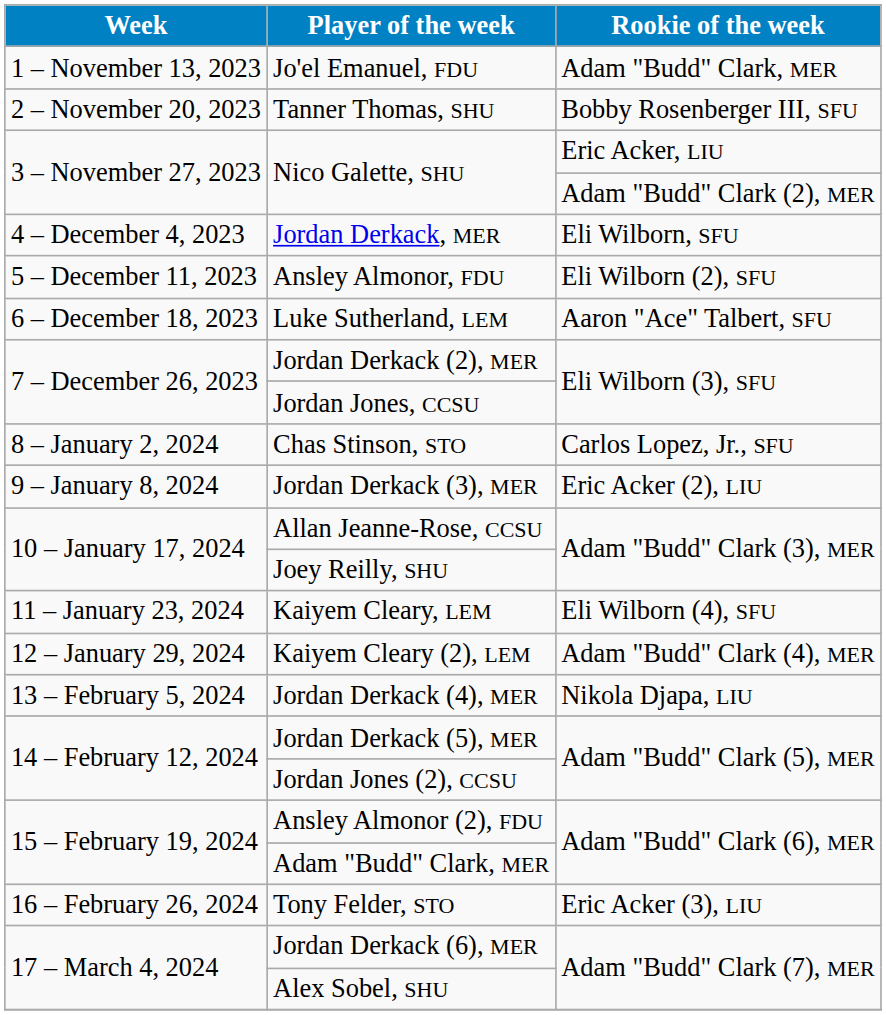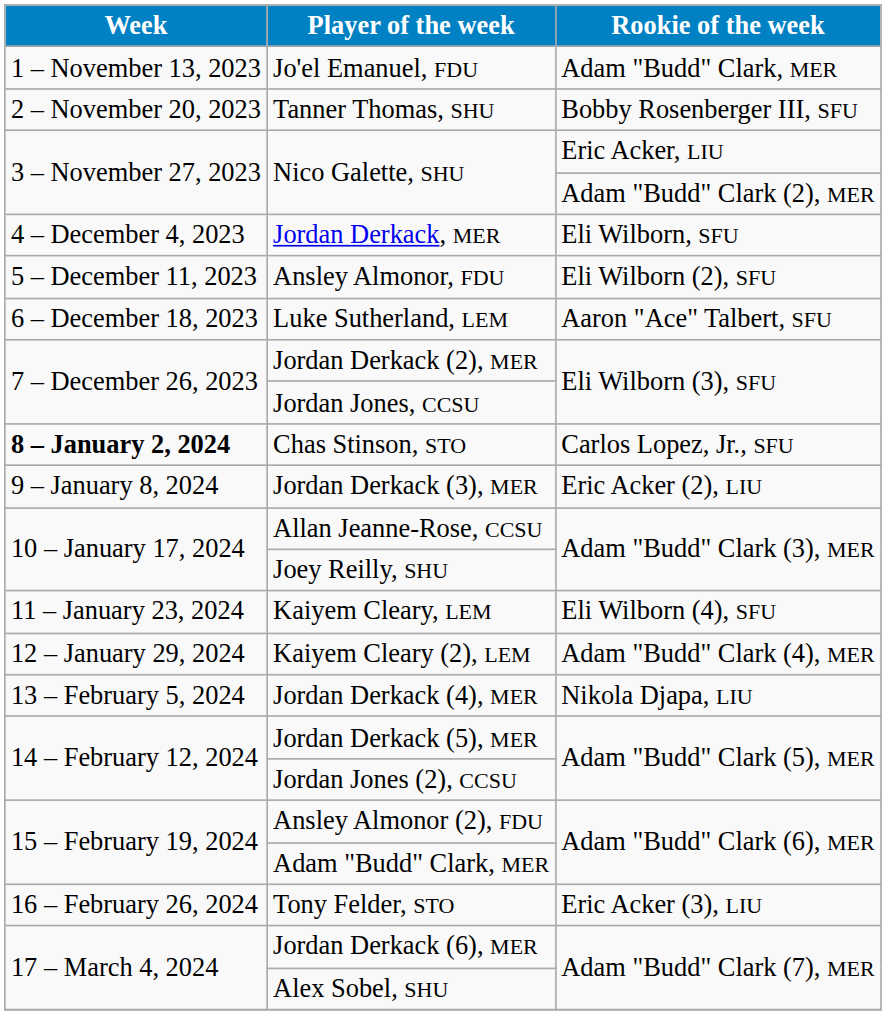(115, 444) normal -> (121, 444) bold
